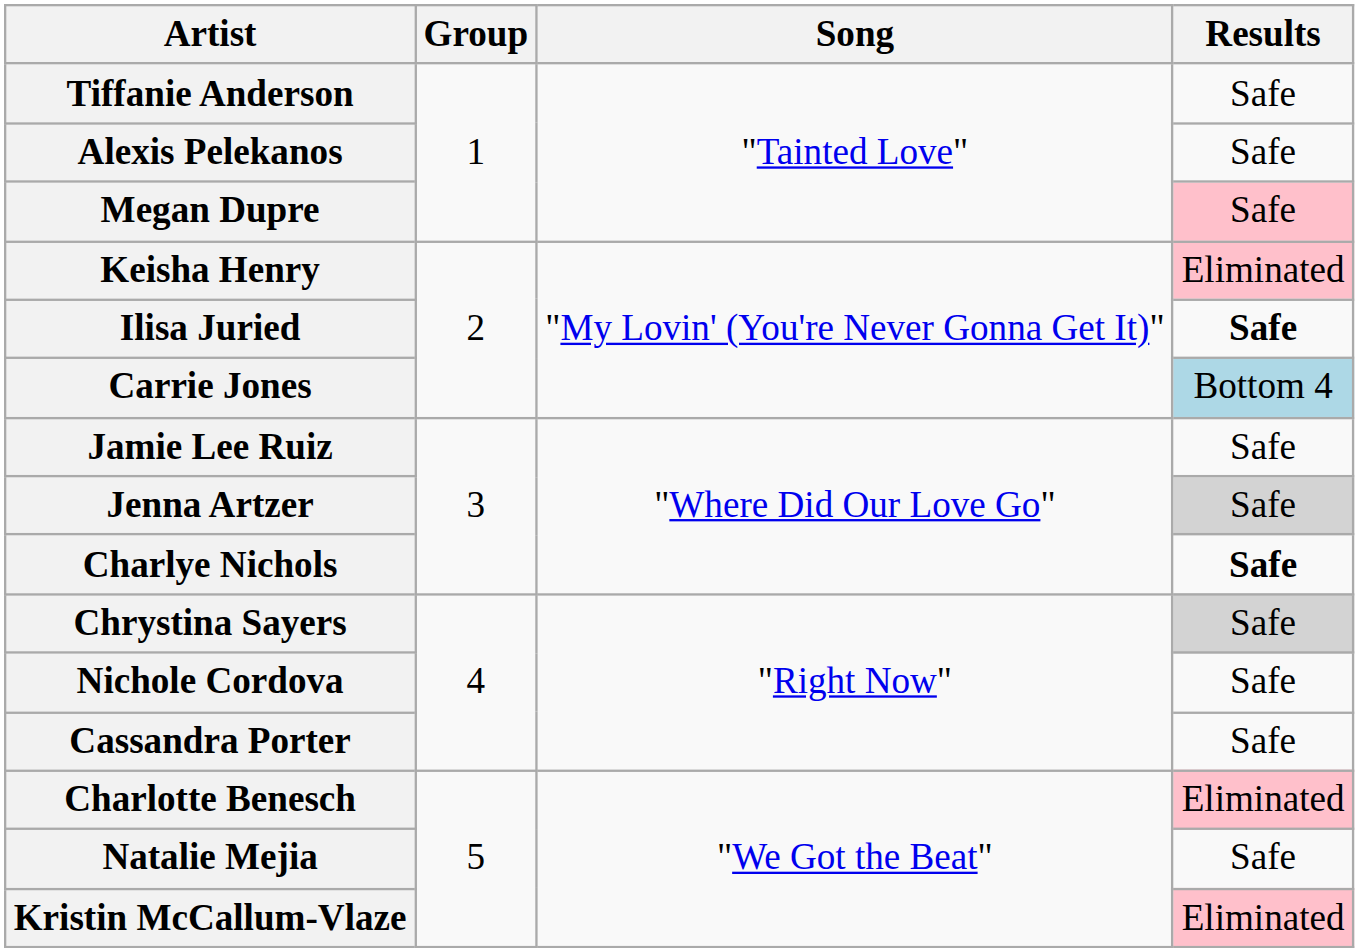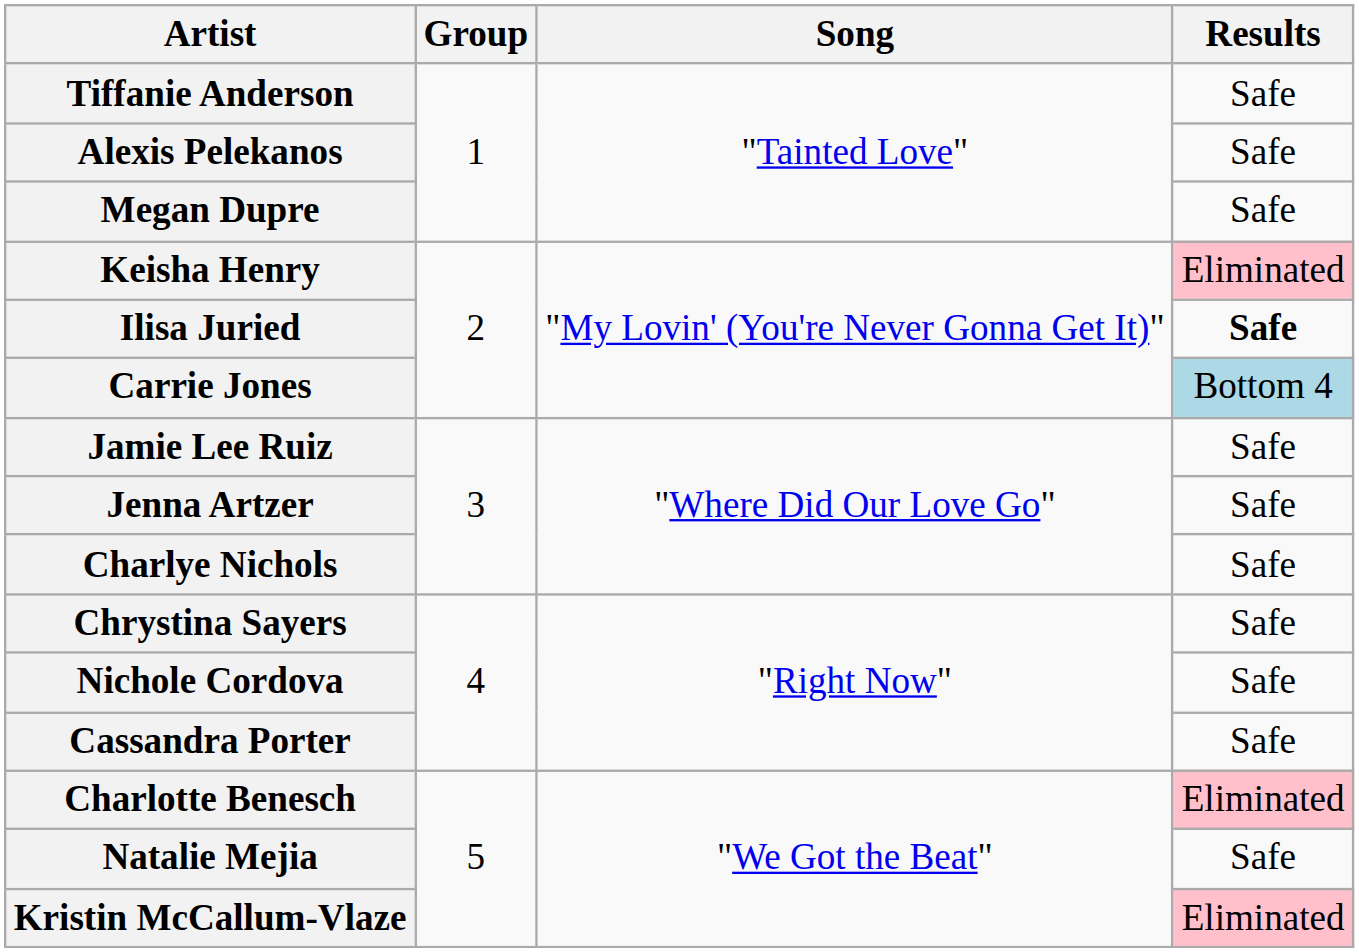(1263, 210) pink background -> (1263, 210) no background
(1263, 504) lightgrey background -> (1263, 504) no background
(1263, 563) bold -> (1263, 563) normal
(1263, 622) lightgrey background -> (1263, 622) no background
